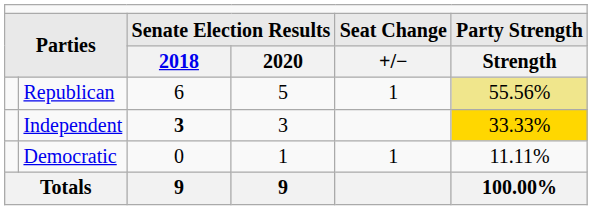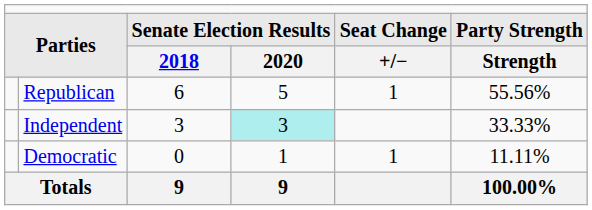(519, 93) khaki background -> (519, 93) no background
(179, 124) bold -> (179, 124) normal
(283, 124) no background -> (283, 124) paleturquoise background
(519, 124) gold background -> (519, 124) no background
